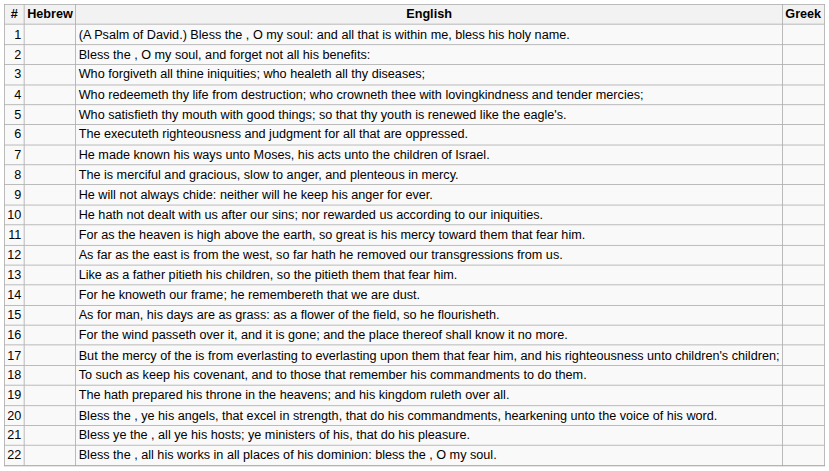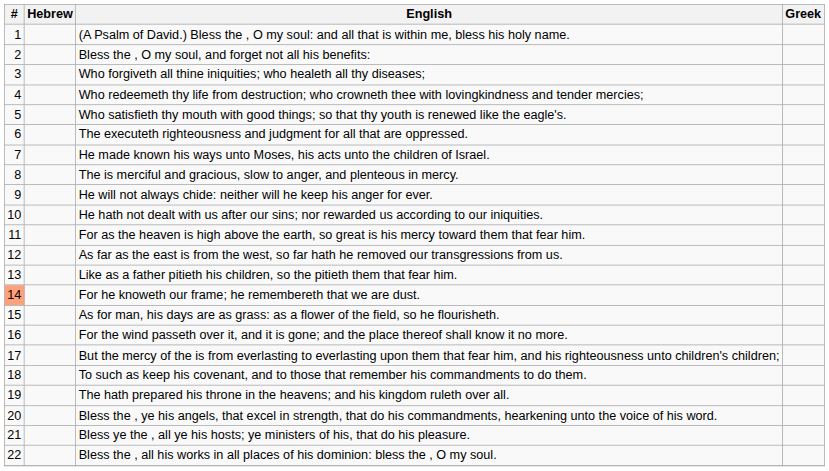(14, 295) no background -> (14, 295) lightsalmon background
